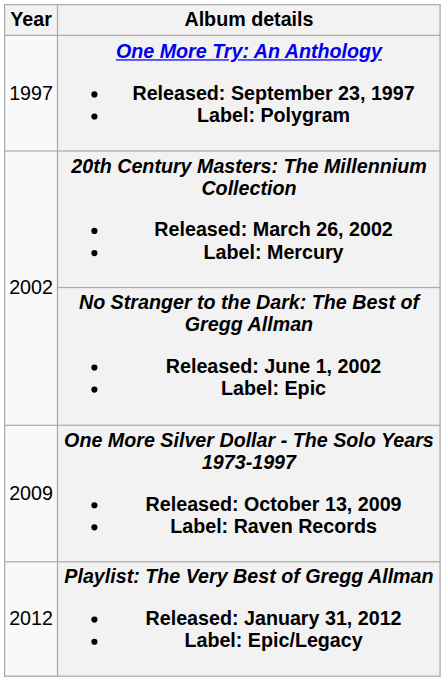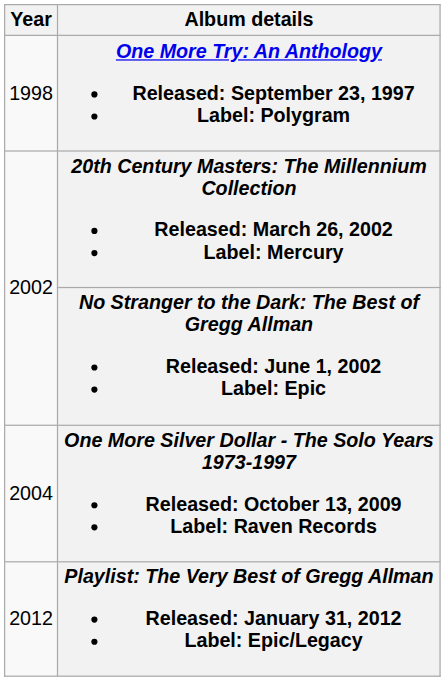(31, 93) 1997 -> (31, 93) 1998
(31, 493) 2009 -> (31, 493) 2004
